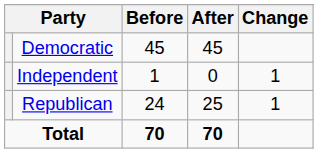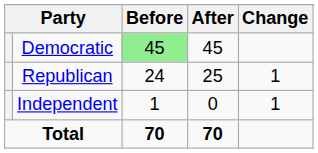(155, 47) no background -> (155, 47) lightgreen background
rows swapped: (67, 104) <-> (67, 76)
